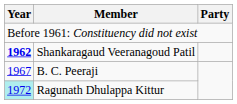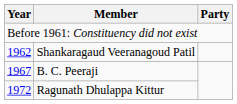(19, 52) bold -> (19, 52) normal
(19, 90) paleturquoise background -> (19, 90) no background
